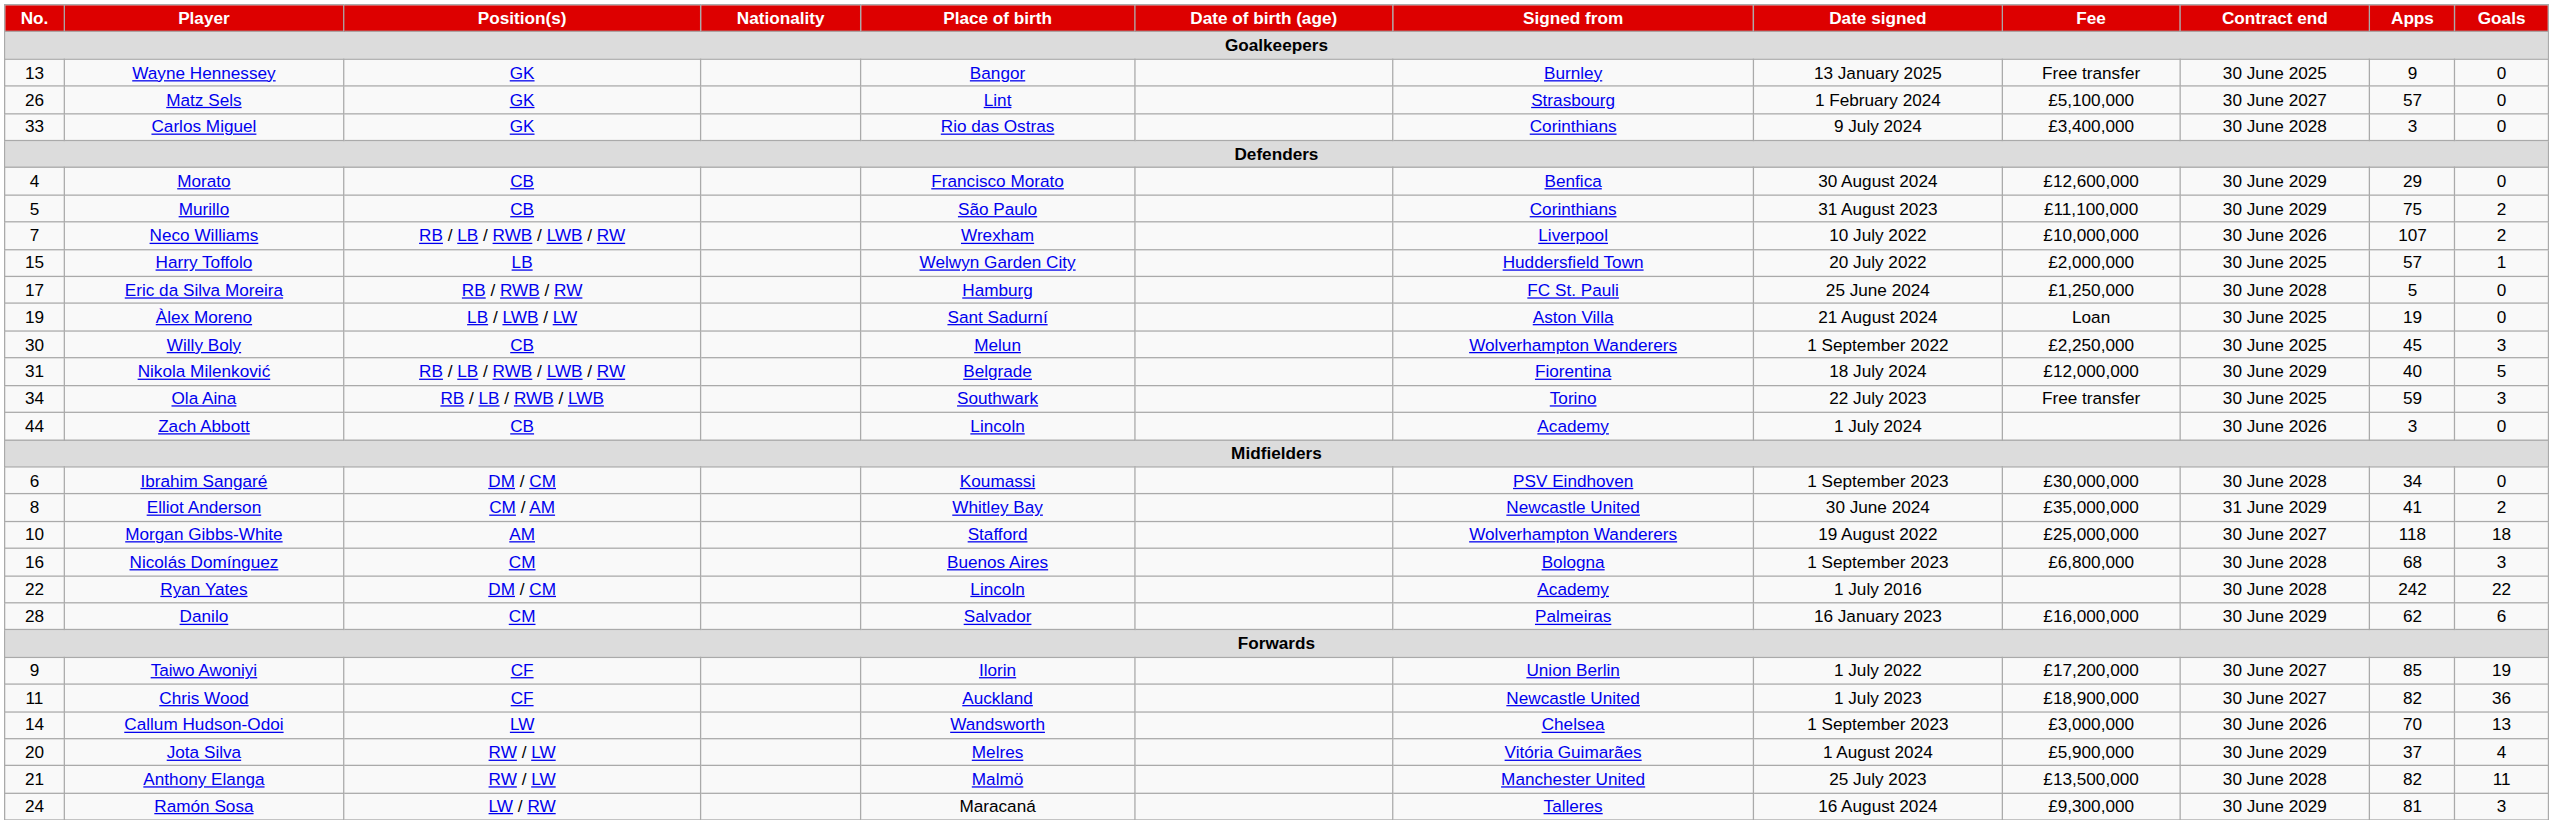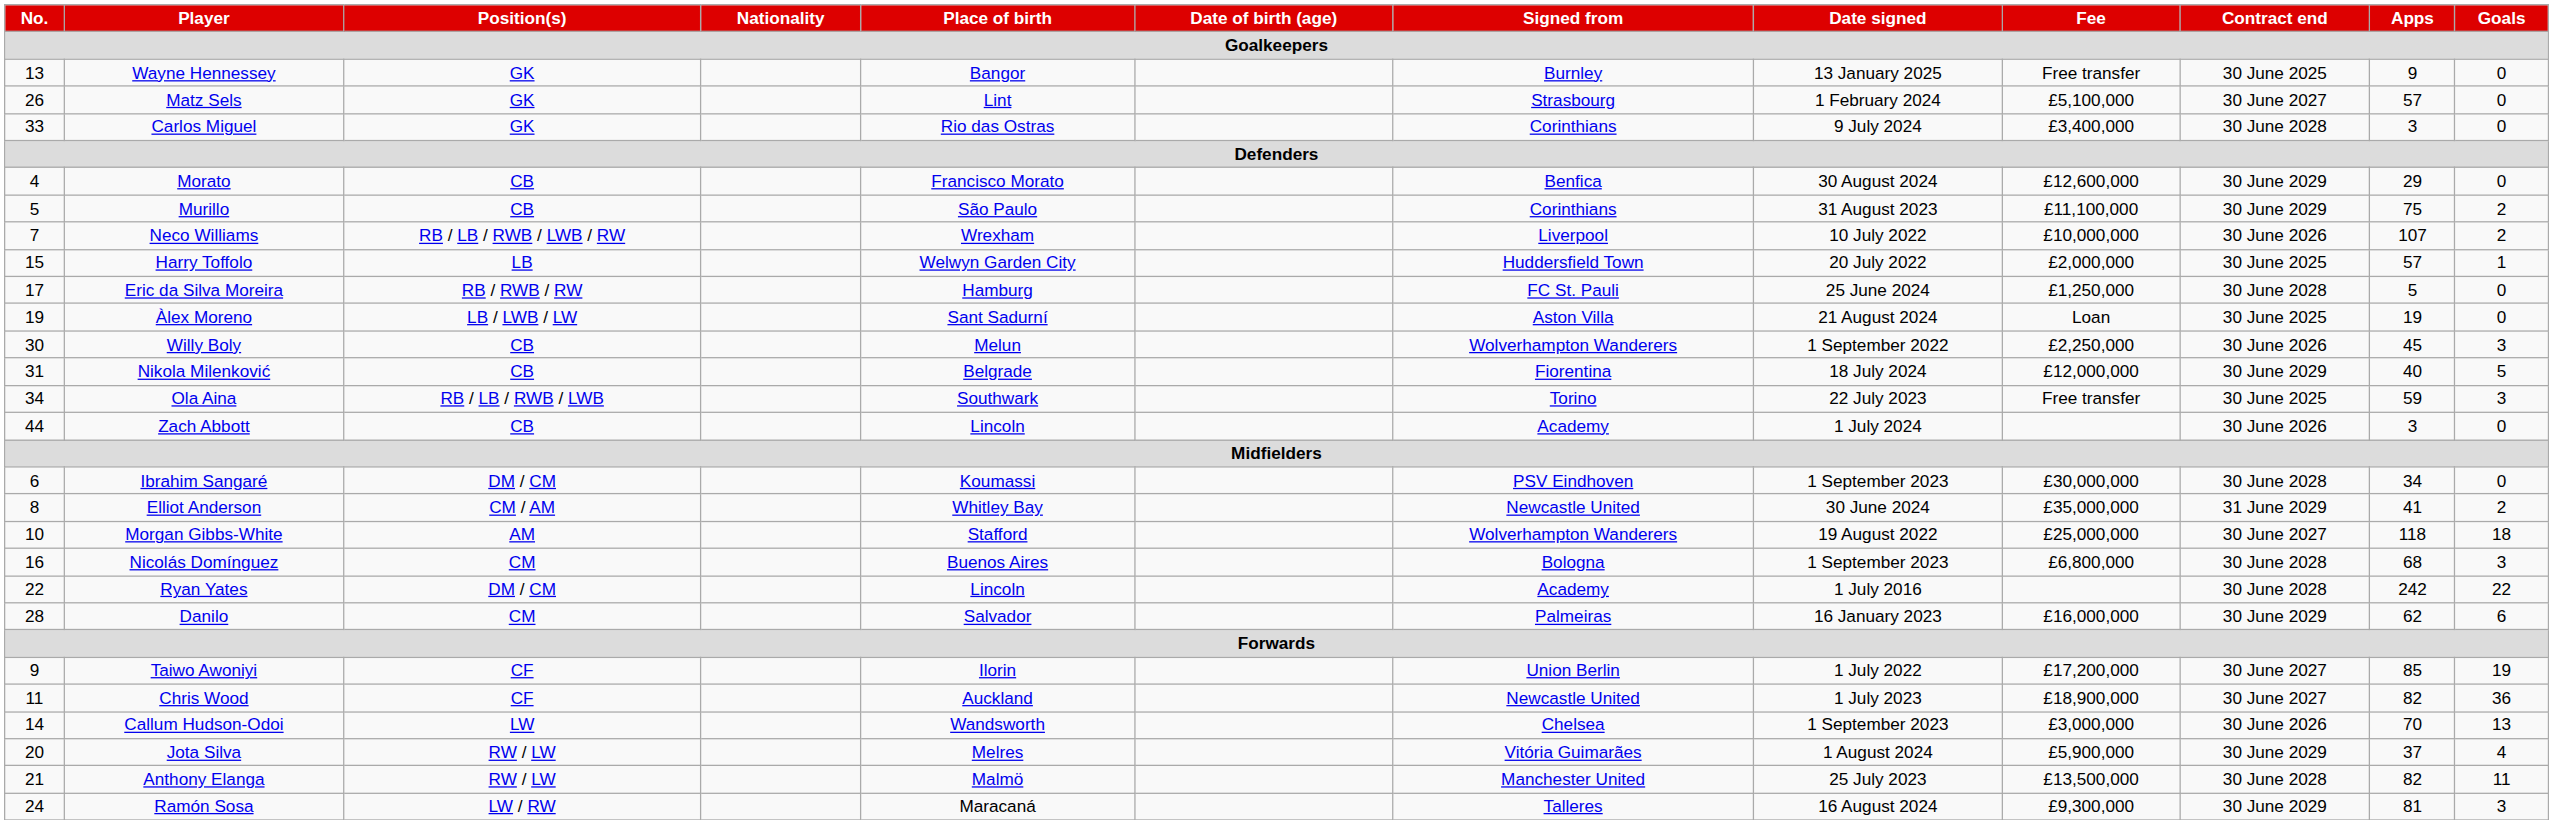(2275, 344) 30 June 2025 -> (2275, 344) 30 June 2026
(522, 371) RB / LB / RWB / LWB / RW -> (522, 371) CB
